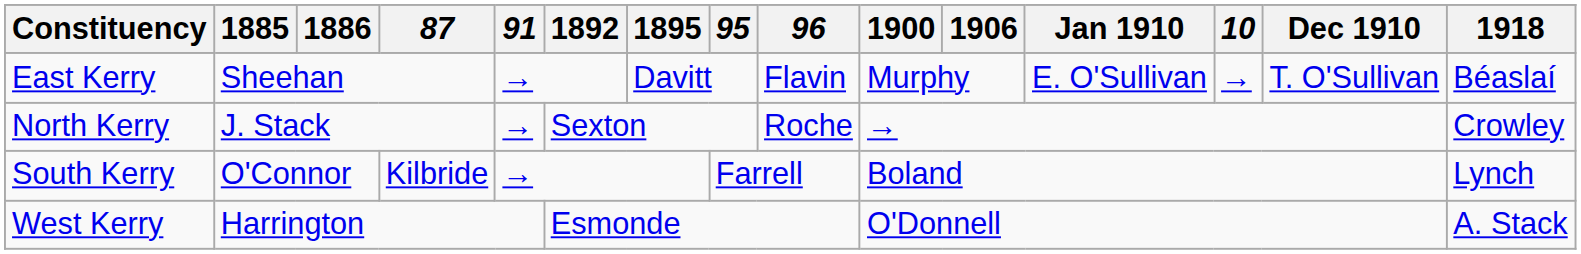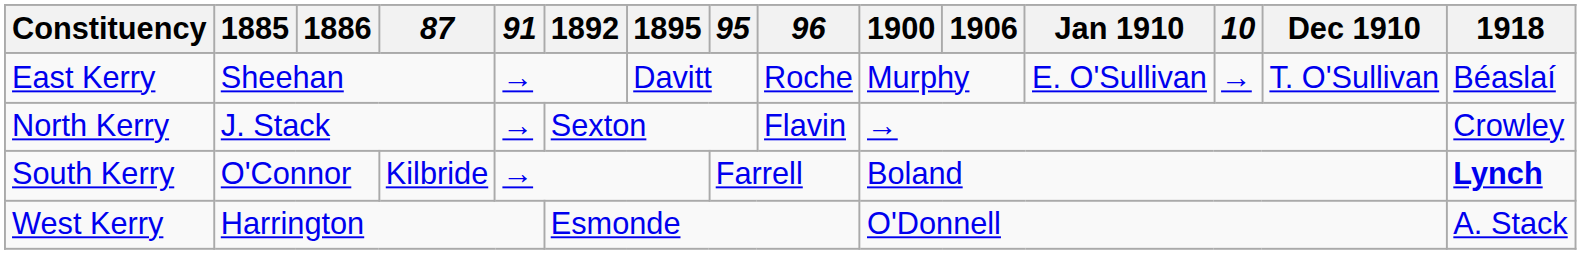(805, 77) Flavin -> (808, 77) Roche
(808, 126) Roche -> (805, 126) Flavin
(1494, 175) normal -> (1498, 175) bold
